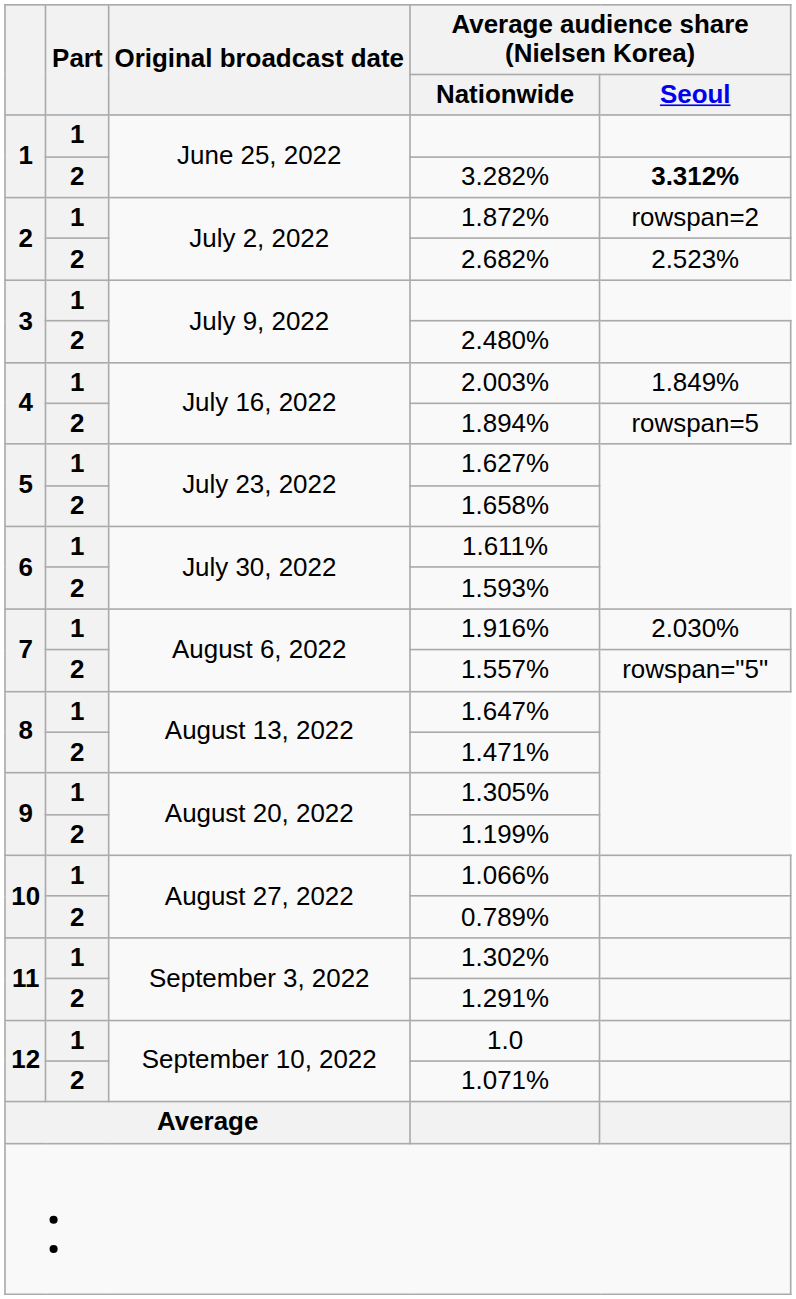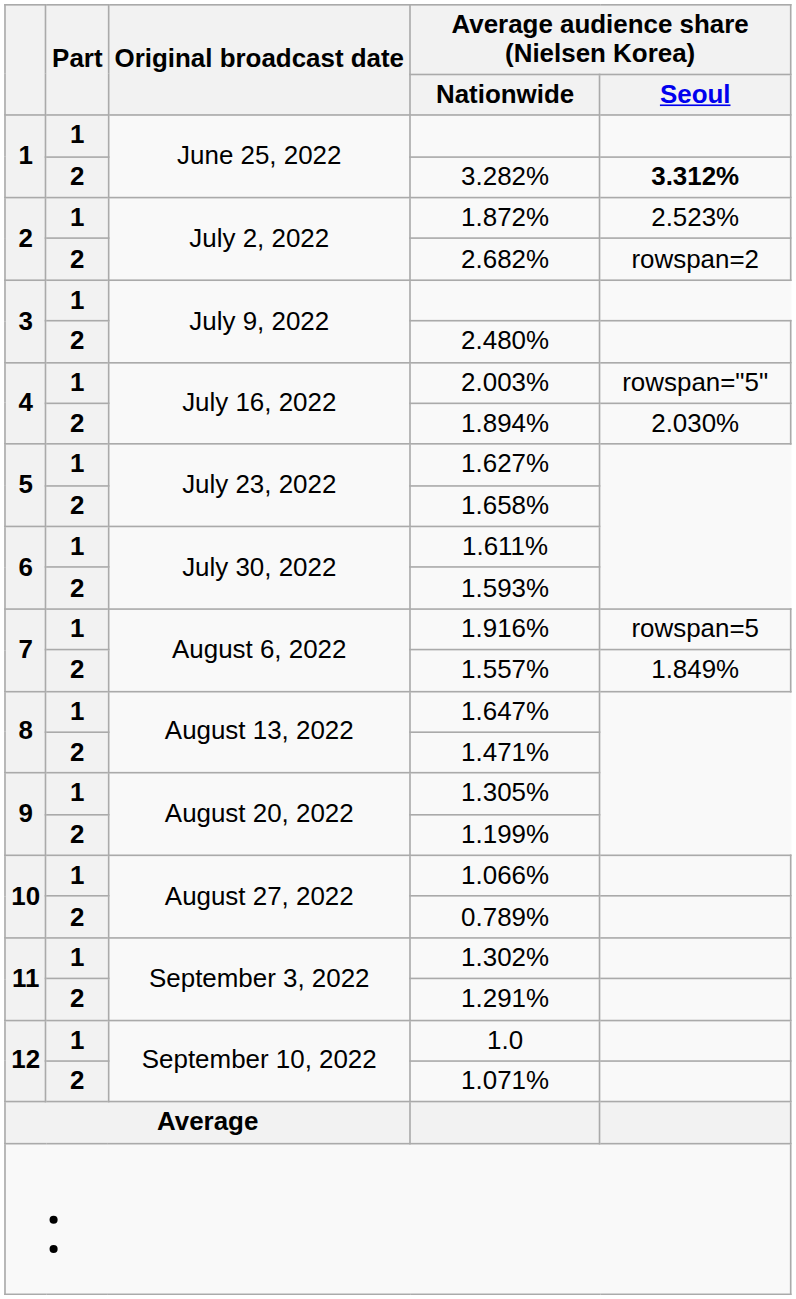(695, 217) rowspan=2 -> (695, 217) 2.523%
(695, 258) 2.523% -> (695, 258) rowspan=2
(695, 382) 1.849% -> (695, 382) rowspan="5"
(695, 423) rowspan=5 -> (695, 423) 2.030%
(695, 628) 2.030% -> (695, 628) rowspan=5
(695, 670) rowspan="5" -> (695, 670) 1.849%
